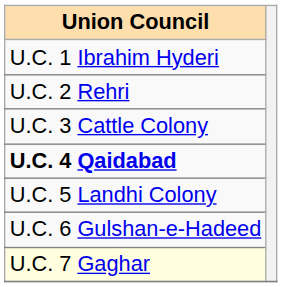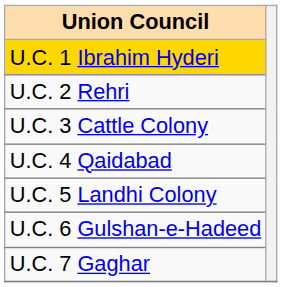(114, 57) no background -> (114, 57) gold background
(93, 160) bold -> (91, 160) normal
(80, 264) lightyellow background -> (80, 264) no background
